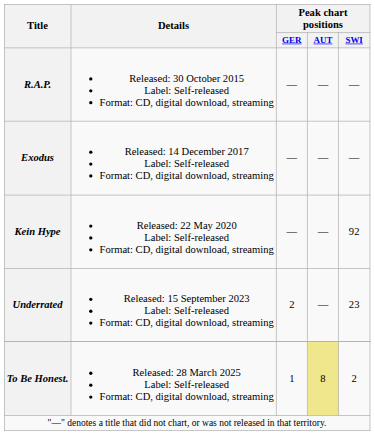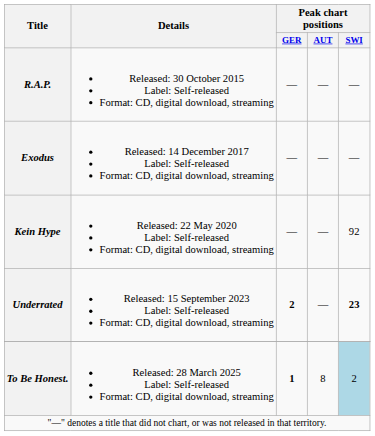(292, 305) normal -> (292, 305) bold
(354, 305) normal -> (354, 305) bold
(292, 378) normal -> (292, 378) bold
(323, 378) khaki background -> (323, 378) no background
(354, 378) no background -> (354, 378) lightblue background
